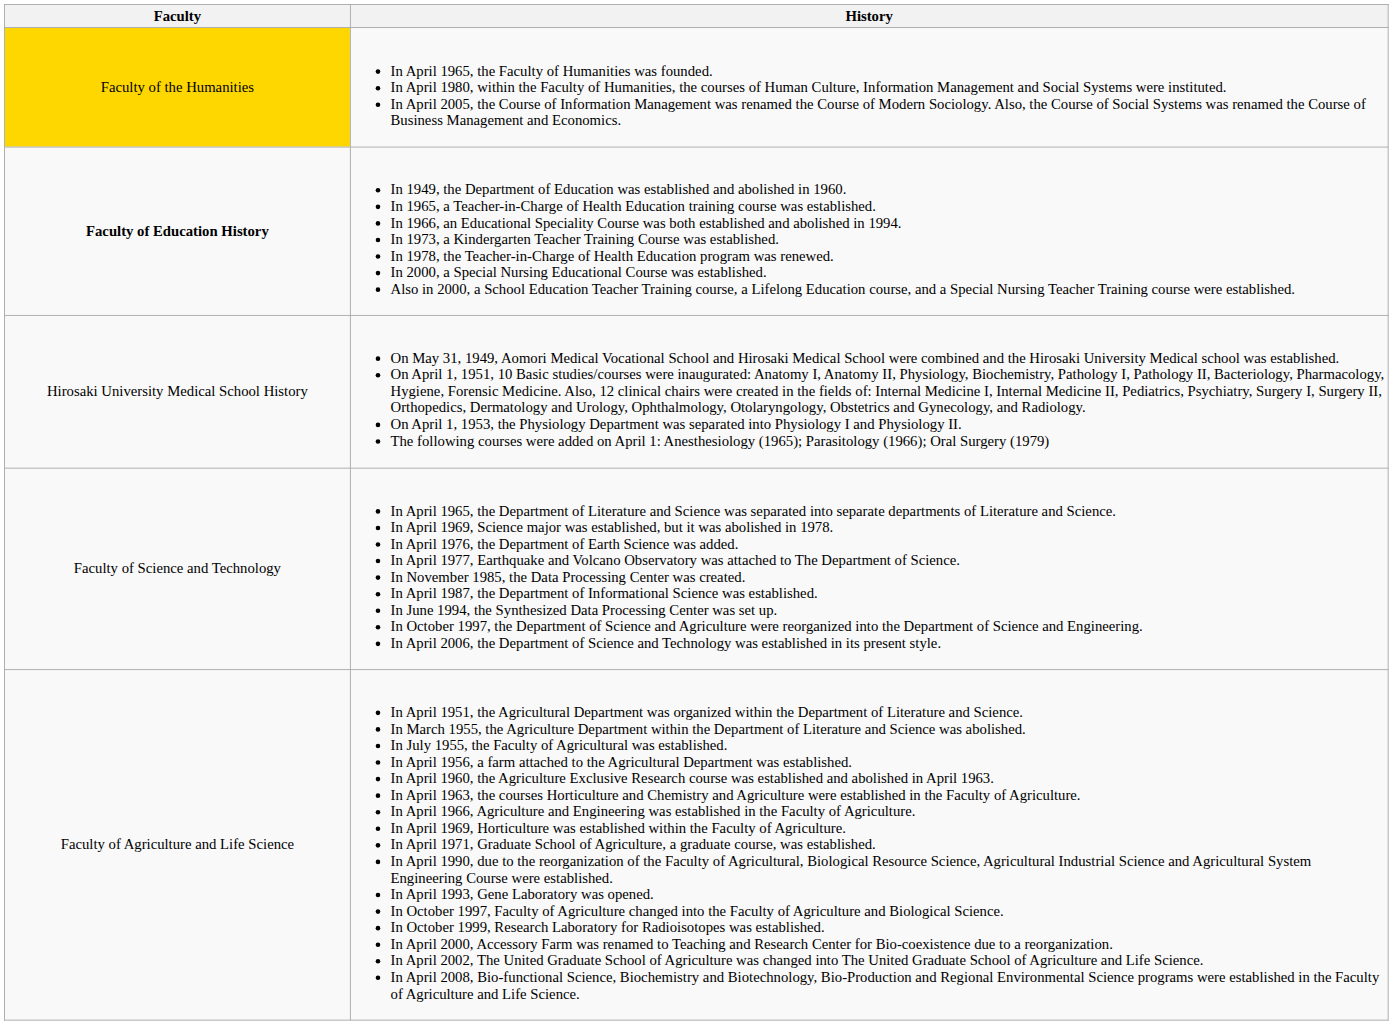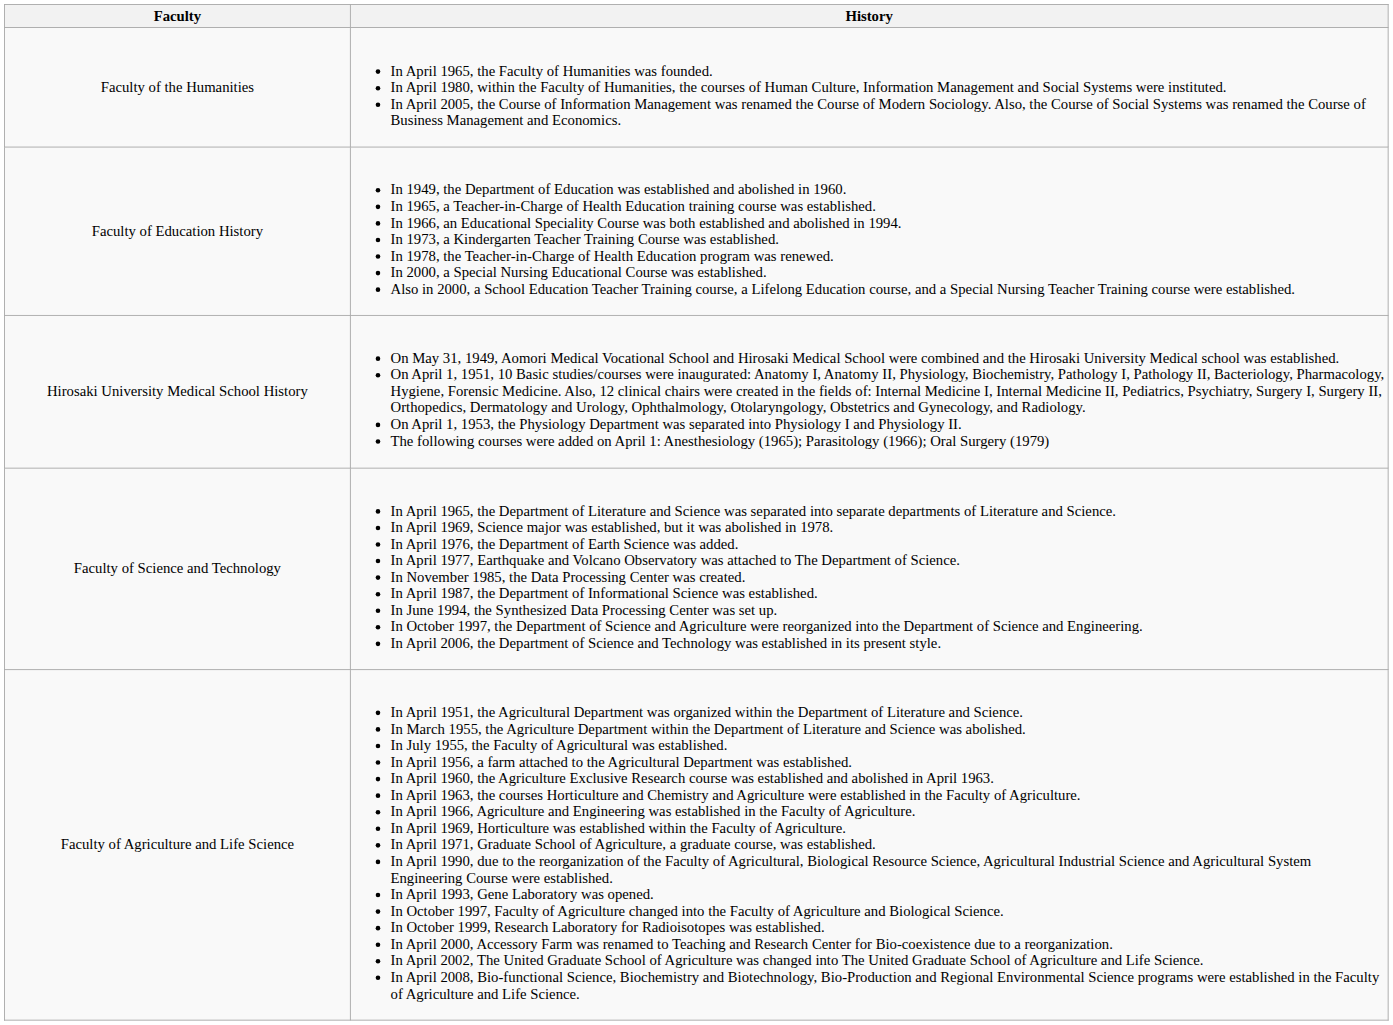(177, 87) gold background -> (177, 87) no background
(177, 231) bold -> (177, 231) normal
